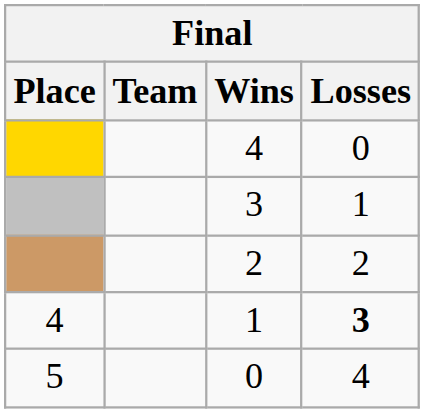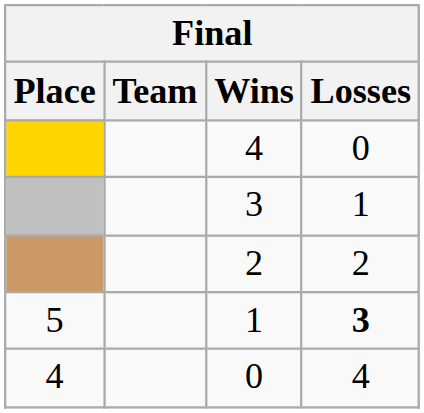(55, 319) 4 -> (55, 319) 5
(55, 377) 5 -> (55, 377) 4
